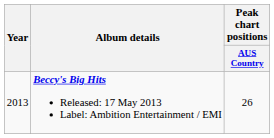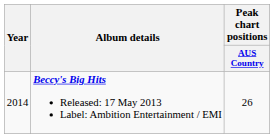(18, 102) 2013 -> (18, 102) 2014
